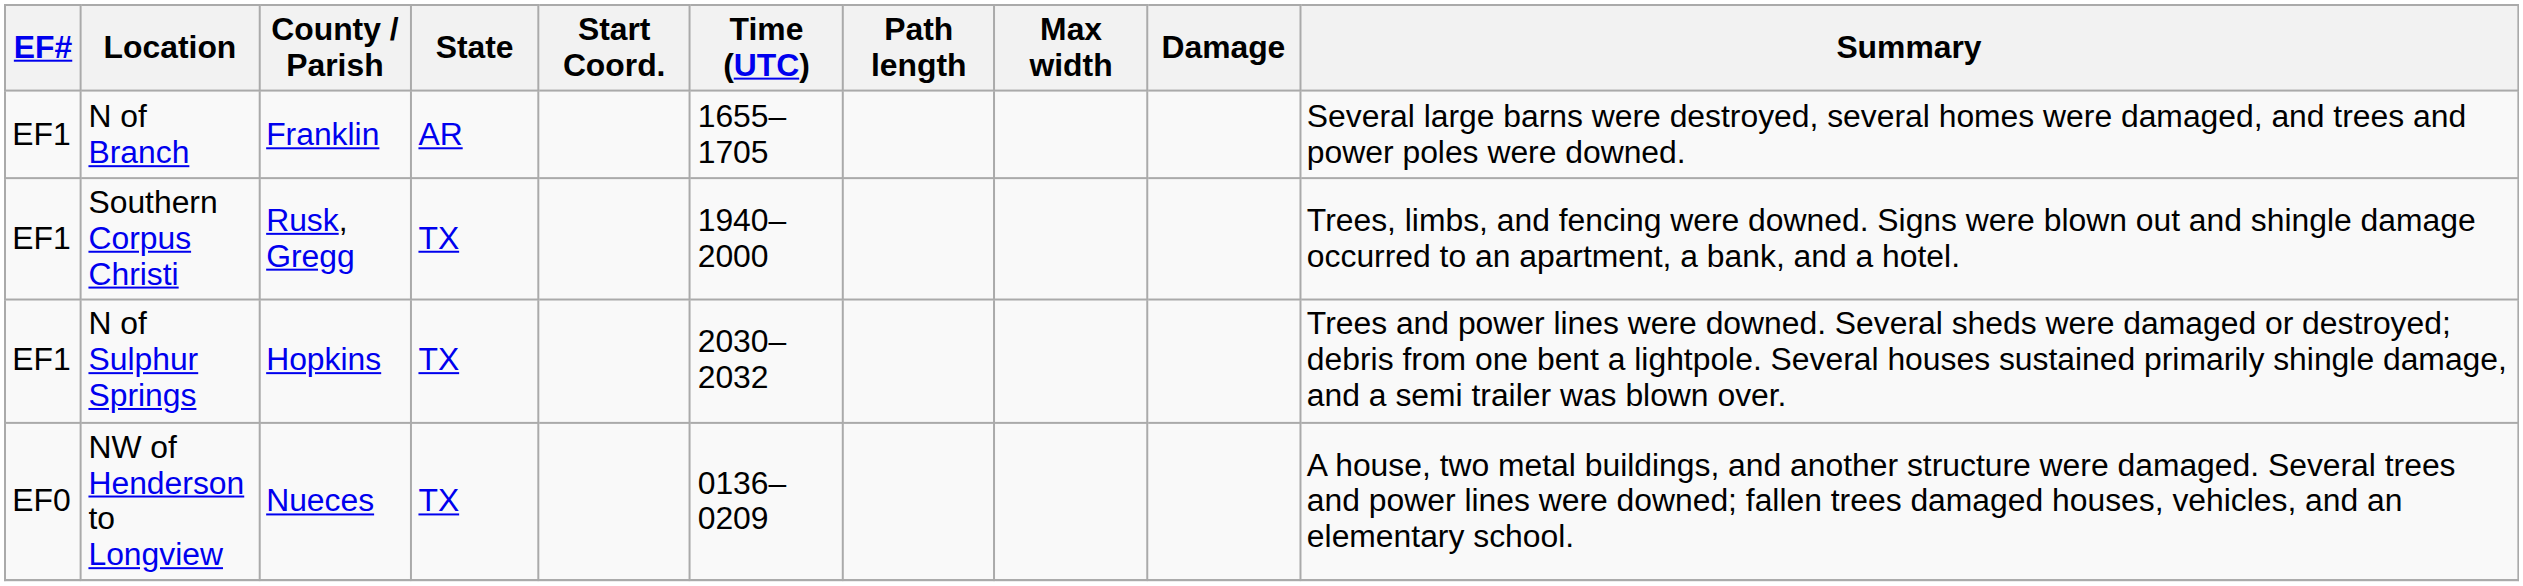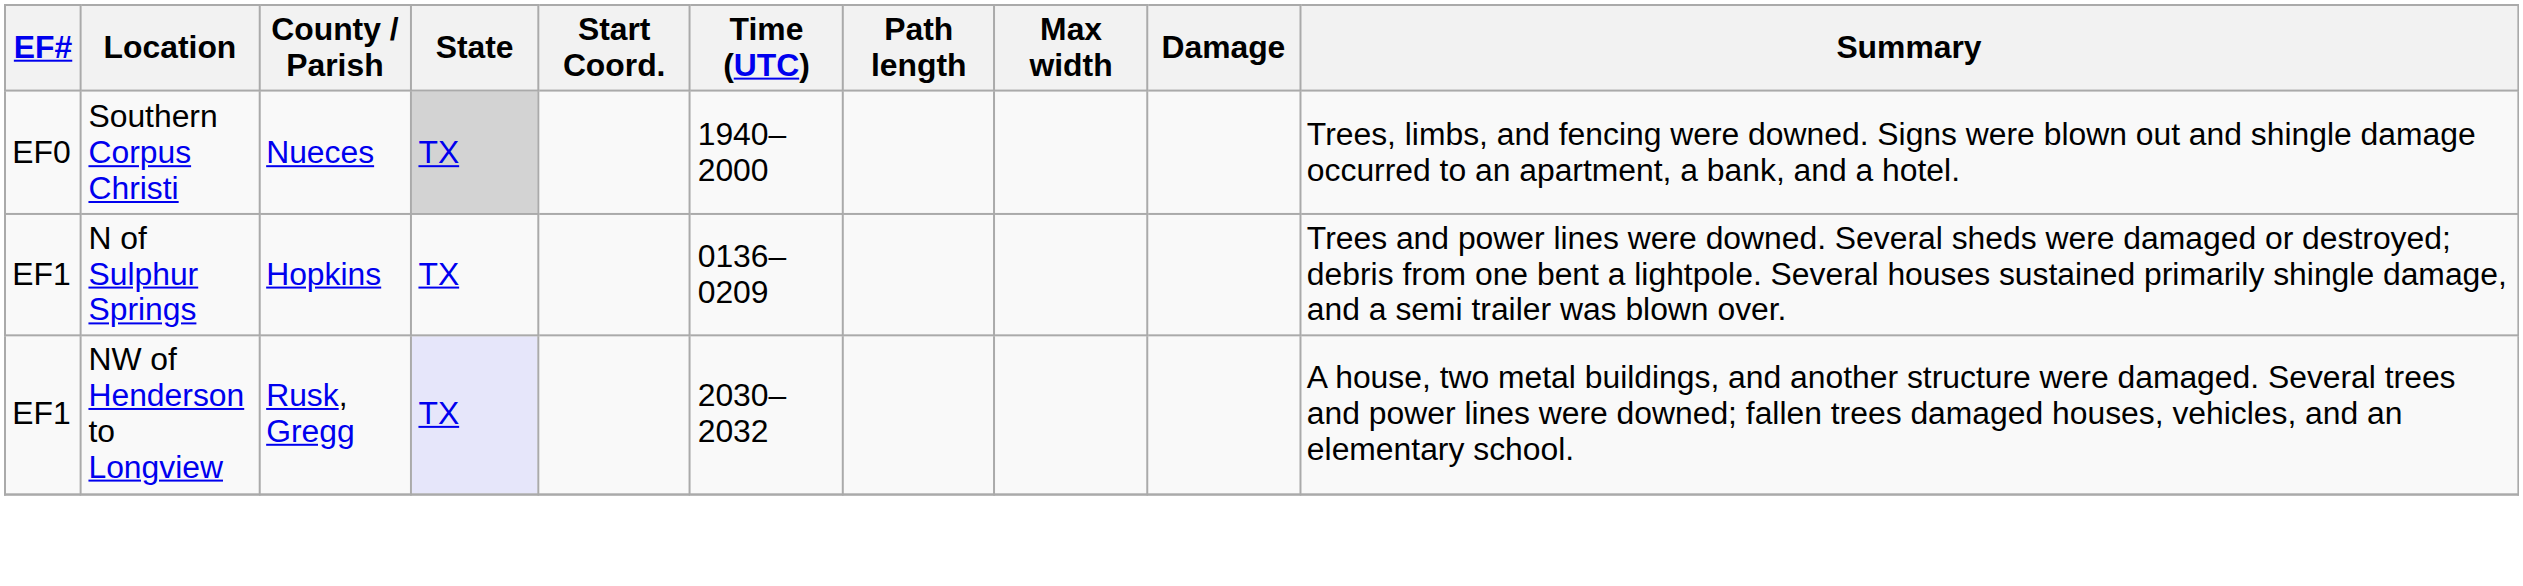- row: (139, 133)
(42, 238) EF1 -> (42, 151) EF0
(310, 238) Rusk, Gregg -> (320, 151) Nueces
(439, 238) no background -> (439, 151) lightgrey background
(742, 360) 2030–2032 -> (742, 274) 0136–0209
(42, 500) EF0 -> (42, 414) EF1
(320, 500) Nueces -> (310, 414) Rusk, Gregg
(439, 500) no background -> (439, 414) lavender background
(742, 500) 0136–0209 -> (742, 414) 2030–2032
